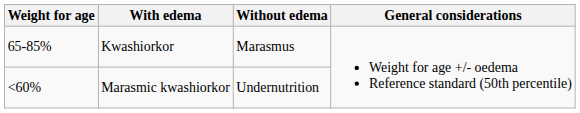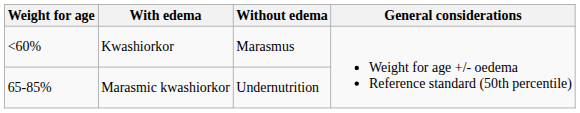(30, 46) 65-85% -> (24, 46) <60%
(24, 87) <60% -> (30, 87) 65-85%
